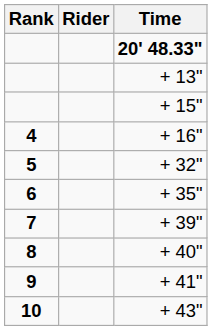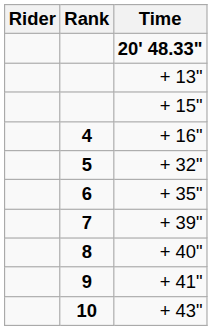columns swapped: (31, 19) <-> (86, 19)
